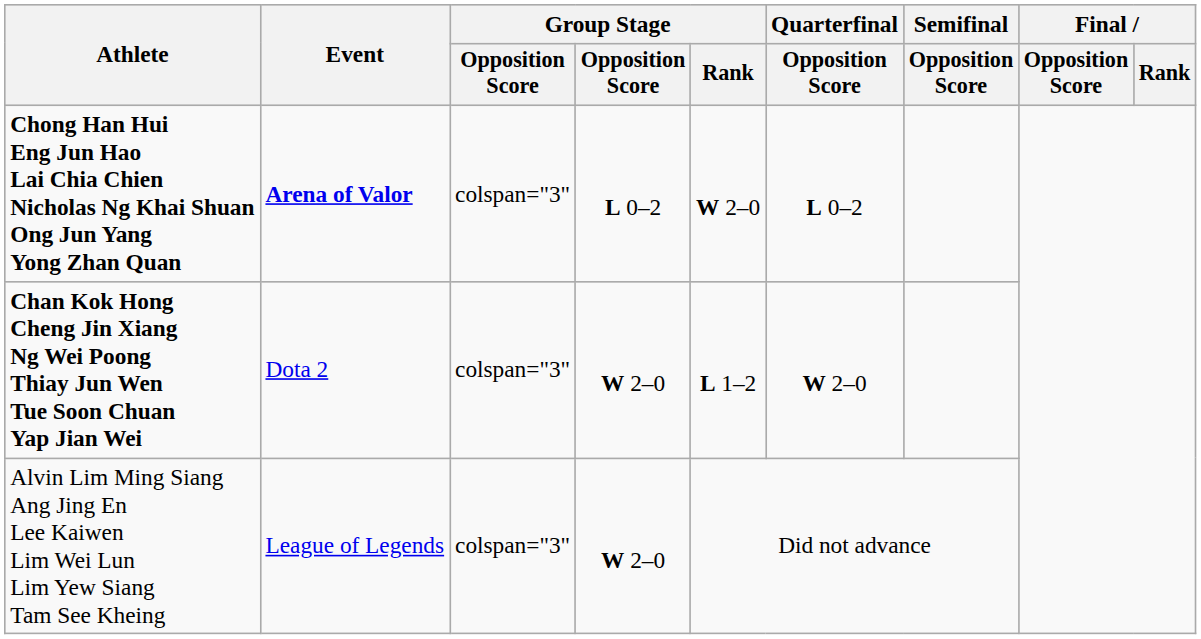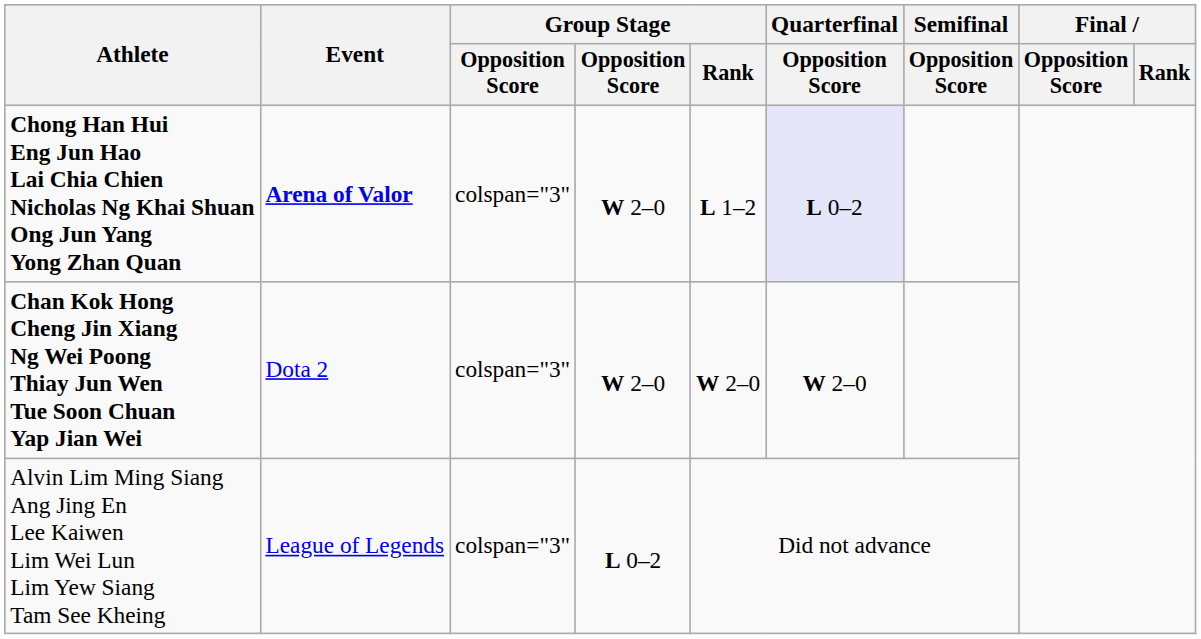(633, 207) L 0–2 -> (633, 207) W 2–0
(728, 207) W 2–0 -> (728, 207) L 1–2
(835, 207) no background -> (835, 207) lavender background
(728, 383) L 1–2 -> (728, 383) W 2–0
(633, 559) W 2–0 -> (633, 559) L 0–2
